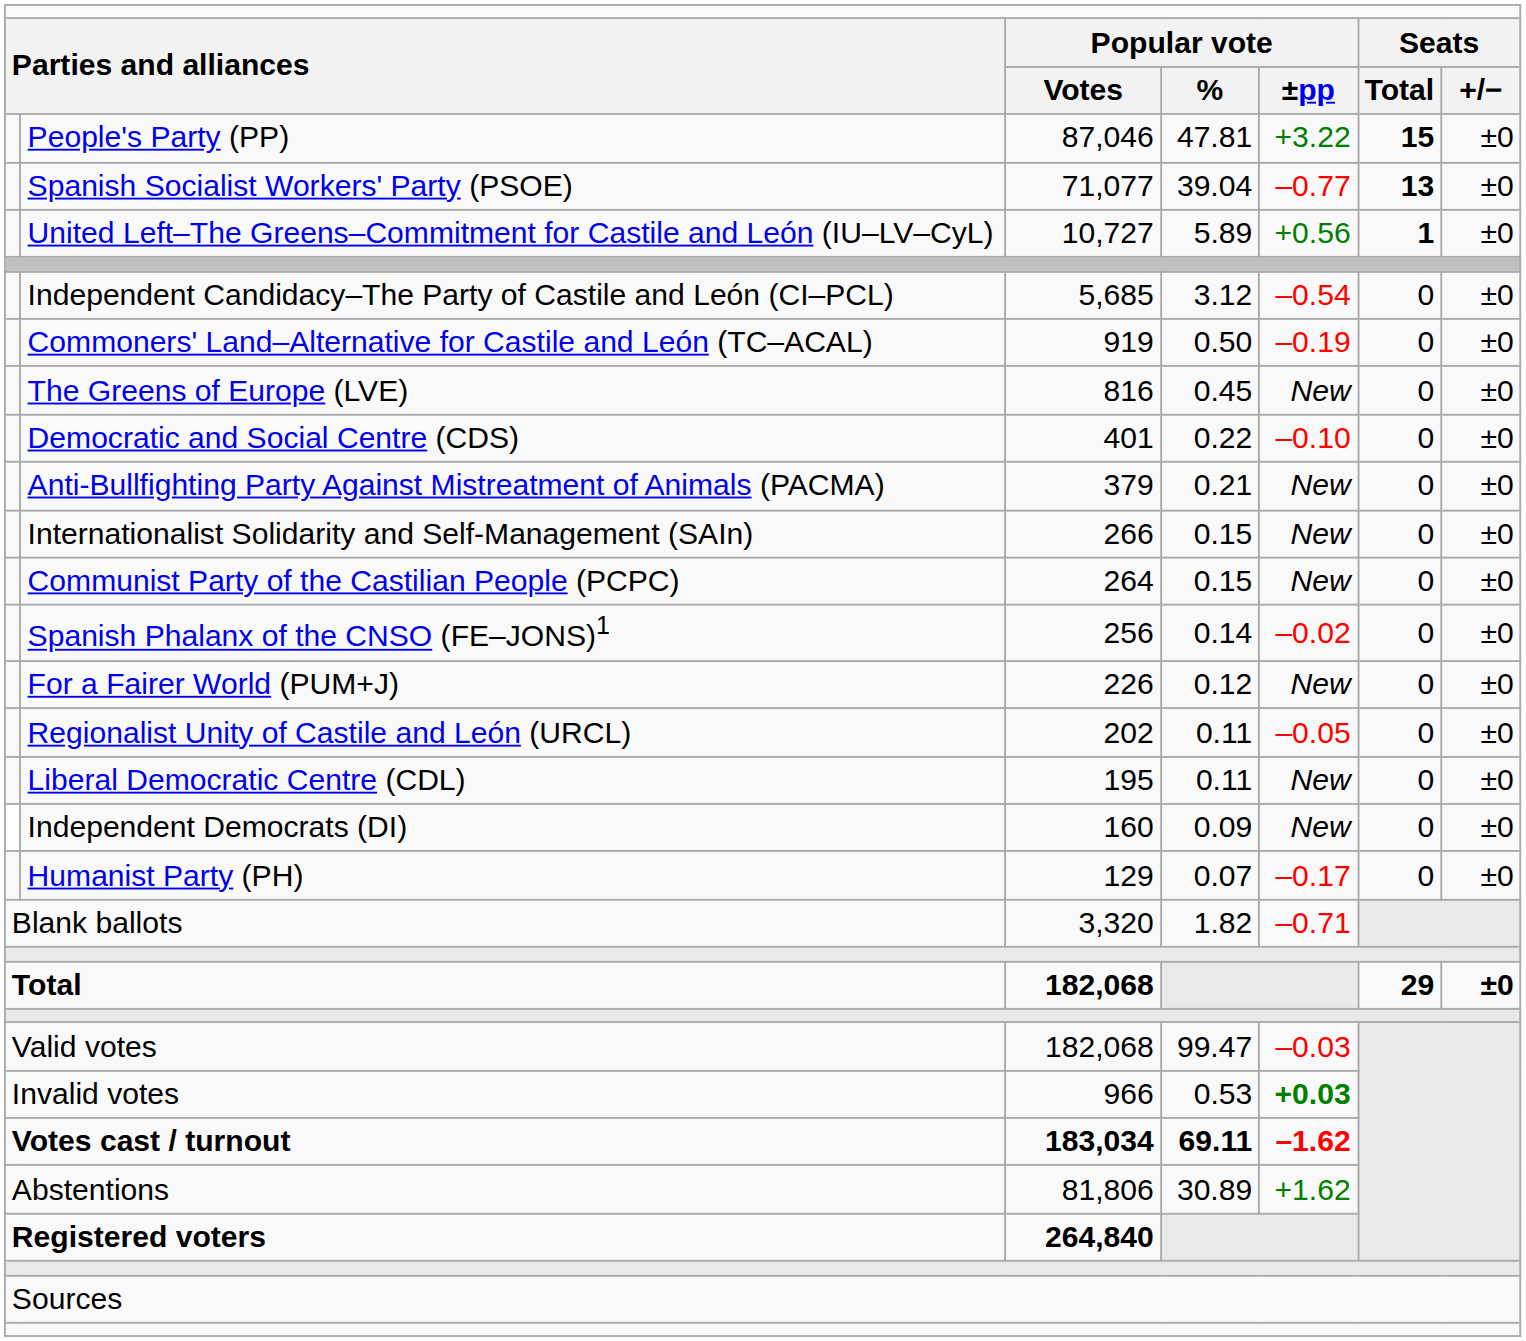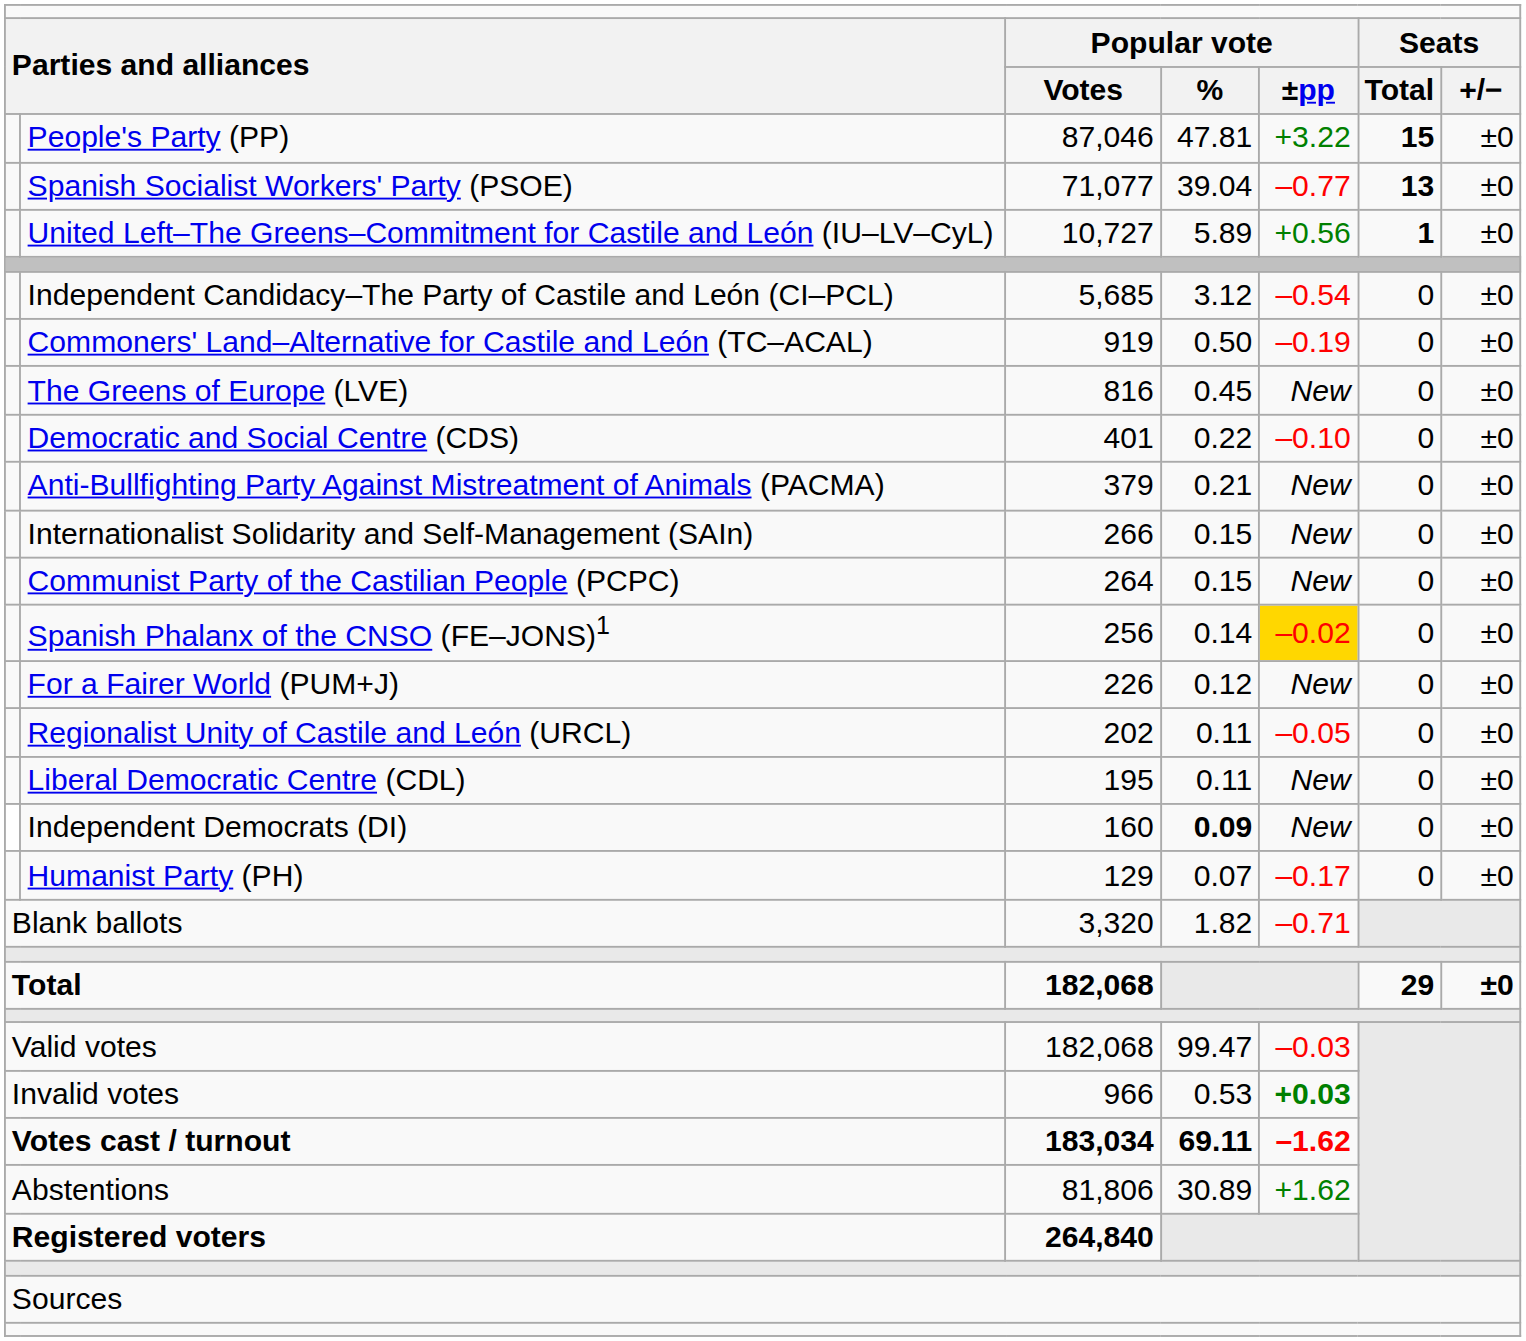(1313, 632) no background -> (1313, 632) gold background
(1223, 827) normal -> (1223, 827) bold
